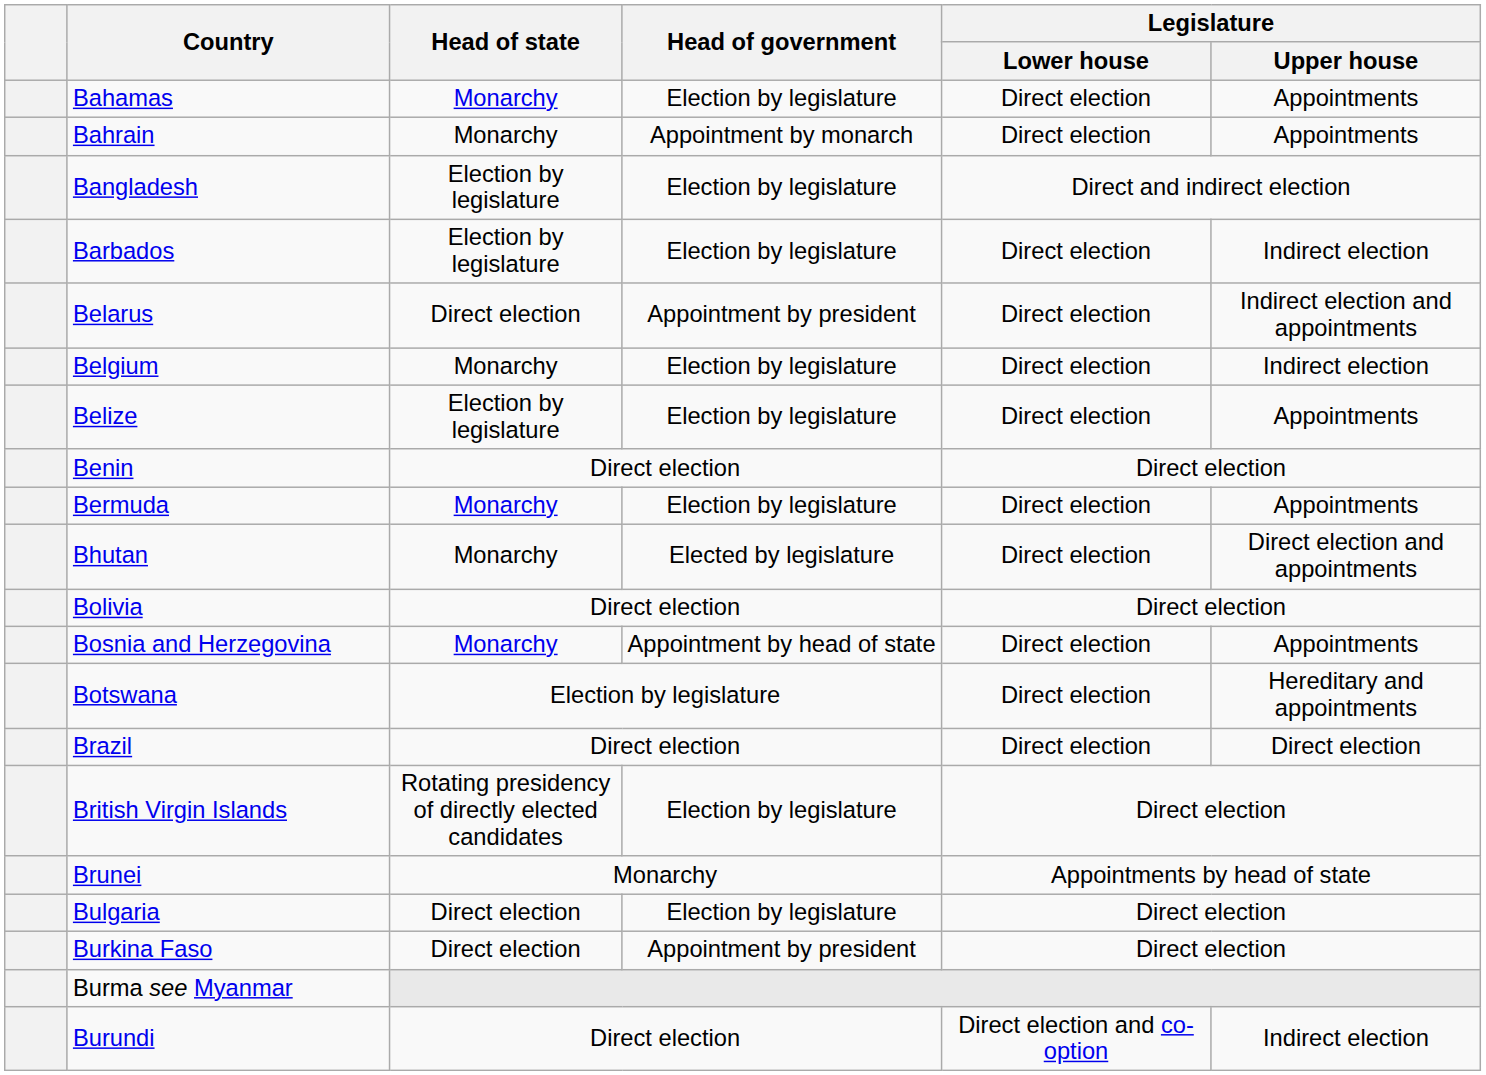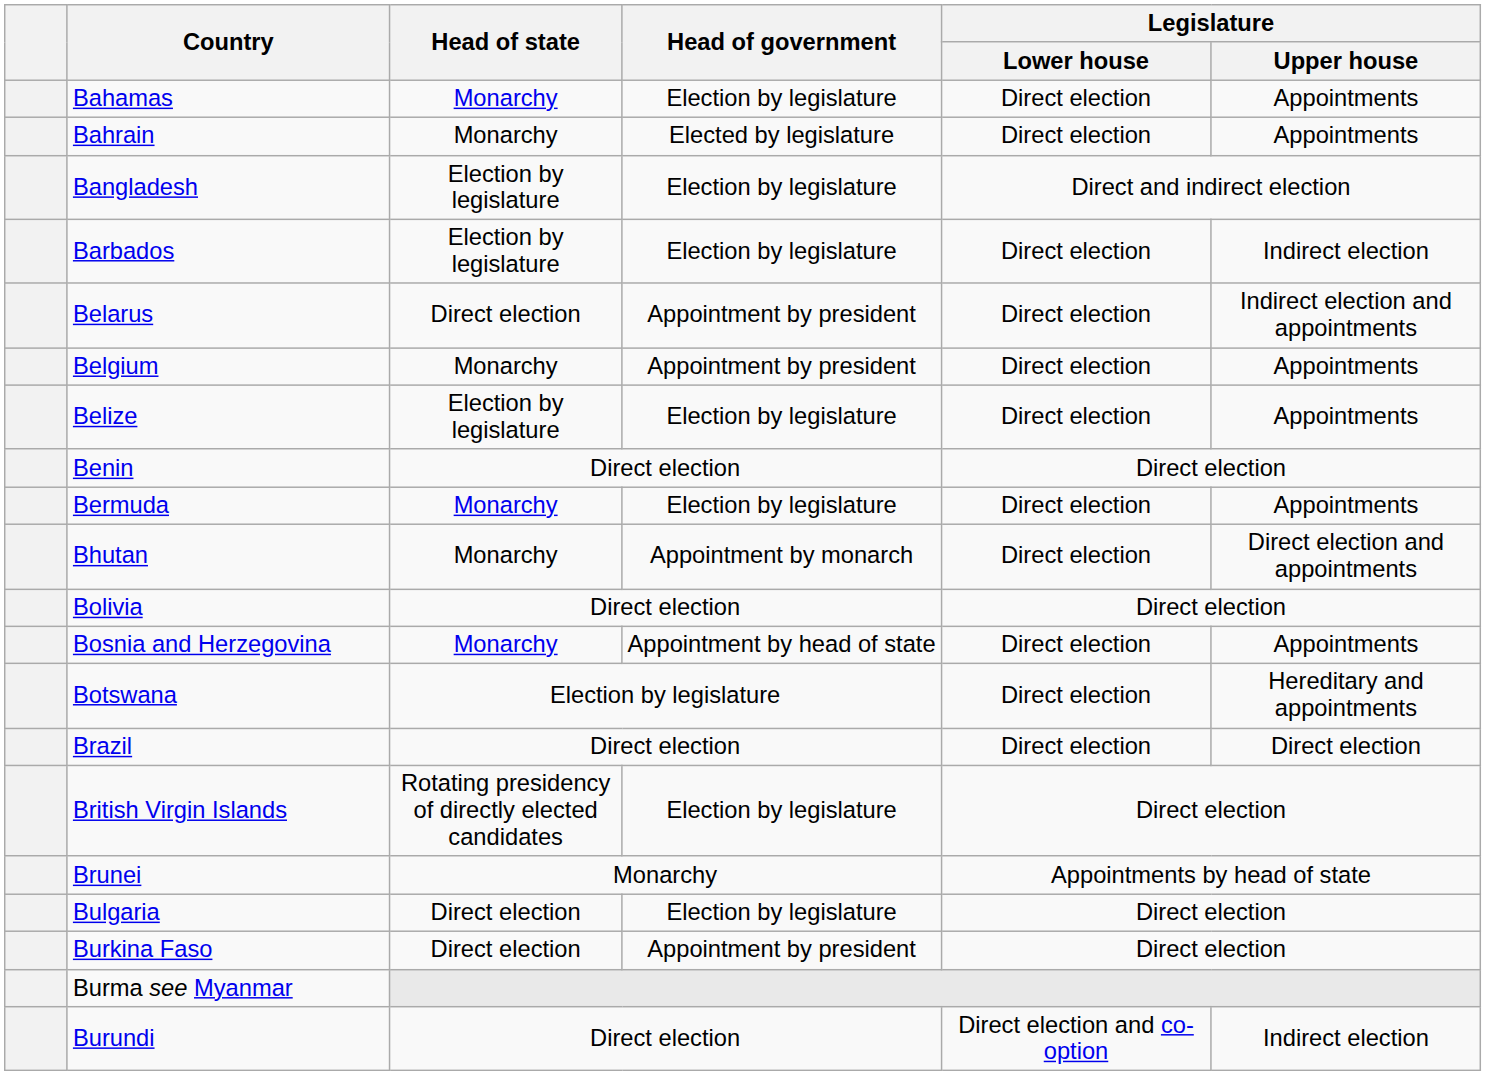(782, 135) Appointment by monarch -> (782, 135) Elected by legislature
(782, 366) Election by legislature -> (782, 366) Appointment by president
(1346, 366) Indirect election -> (1346, 366) Appointments
(782, 556) Elected by legislature -> (782, 556) Appointment by monarch
